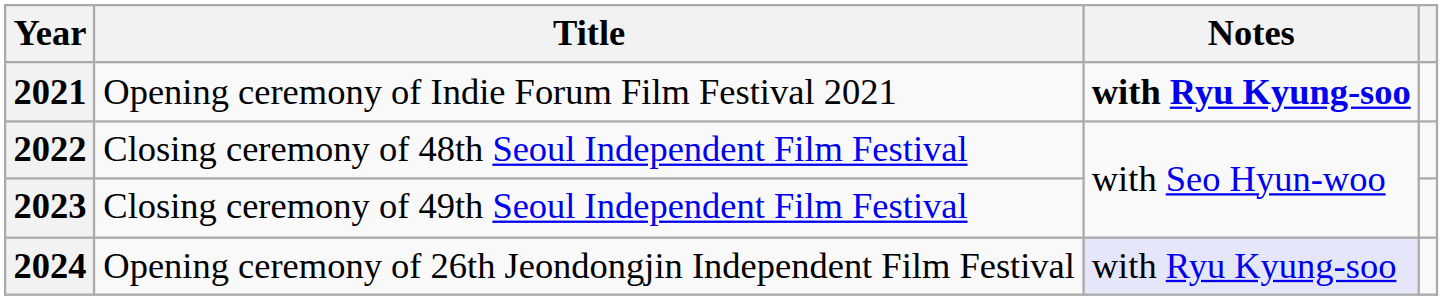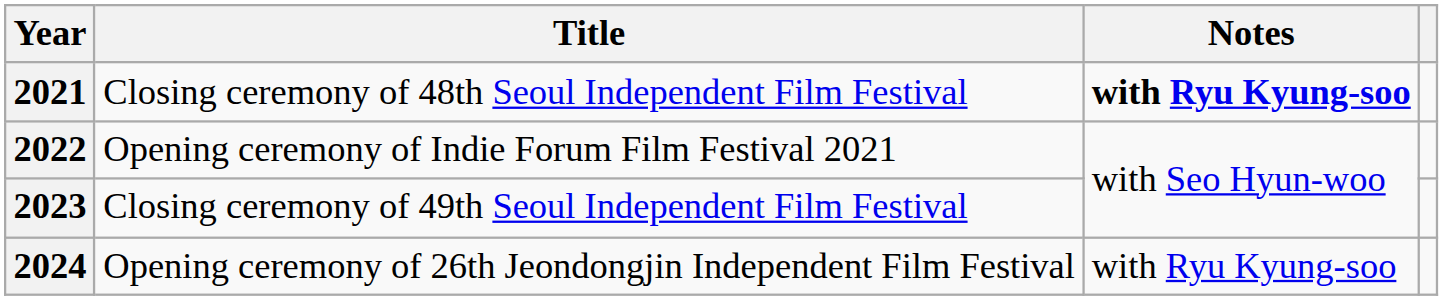(500, 91) Opening ceremony of Indie Forum Film Festival 2021 -> (535, 91) Closing ceremony of 48th Seoul Independent Film Festival
(535, 149) Closing ceremony of 48th Seoul Independent Film Festival -> (500, 149) Opening ceremony of Indie Forum Film Festival 2021
(1244, 264) lavender background -> (1244, 264) no background
